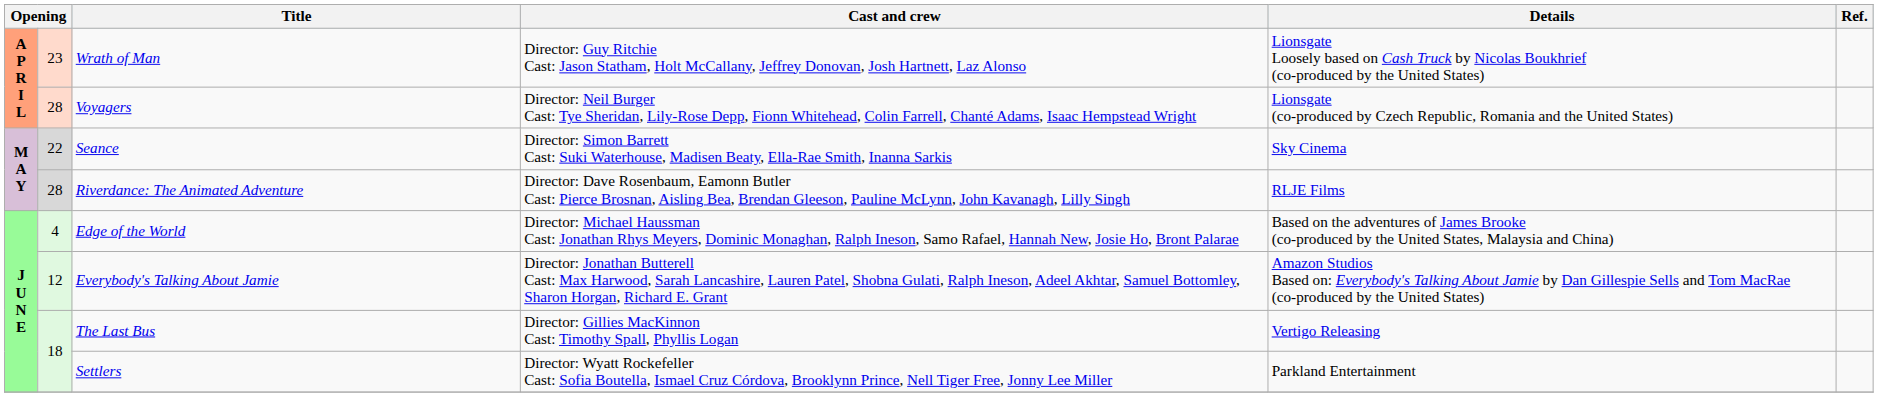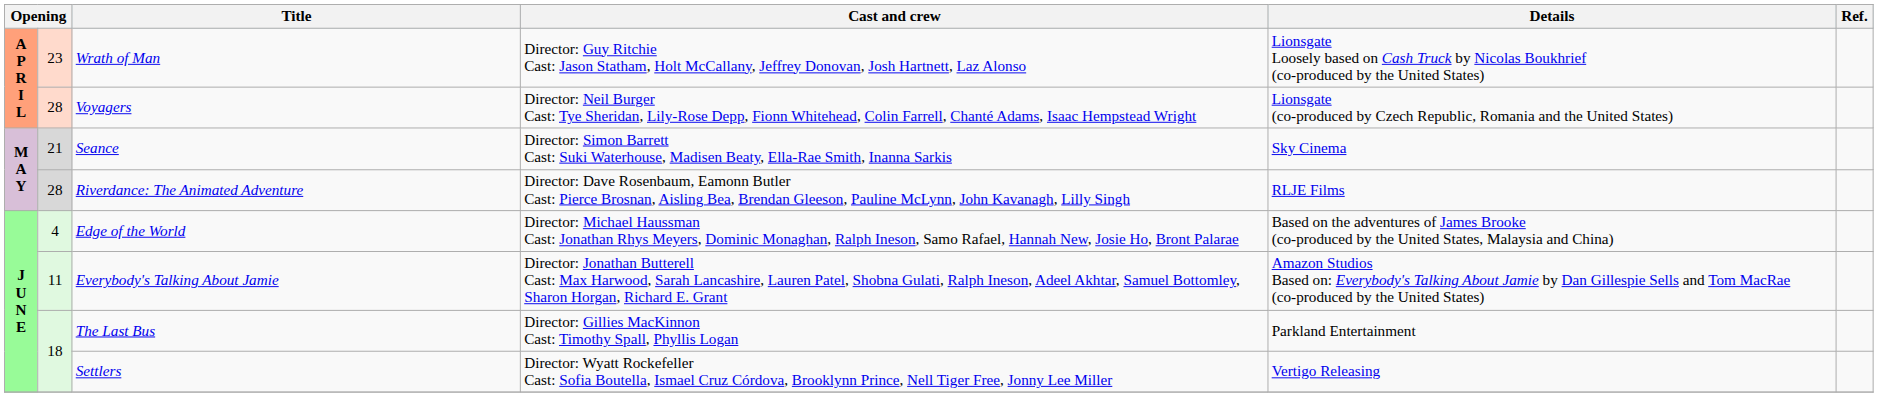(55, 148) 22 -> (55, 148) 21
(55, 280) 12 -> (55, 280) 11
(1326, 330) Vertigo Releasing -> (1344, 330) Parkland Entertainment
(1344, 371) Parkland Entertainment -> (1326, 371) Vertigo Releasing
